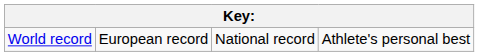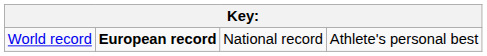(153, 39) normal -> (158, 39) bold
